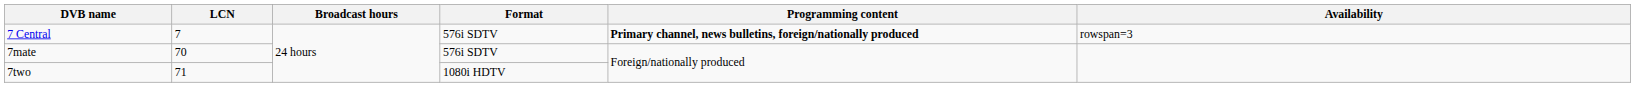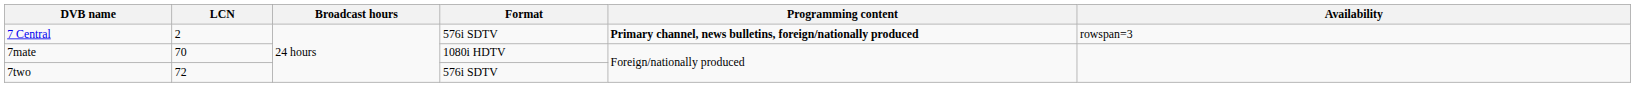(178, 34) 7 -> (178, 34) 2
(470, 53) 576i SDTV -> (474, 53) 1080i HDTV
(181, 73) 71 -> (181, 73) 72
(474, 73) 1080i HDTV -> (470, 73) 576i SDTV
